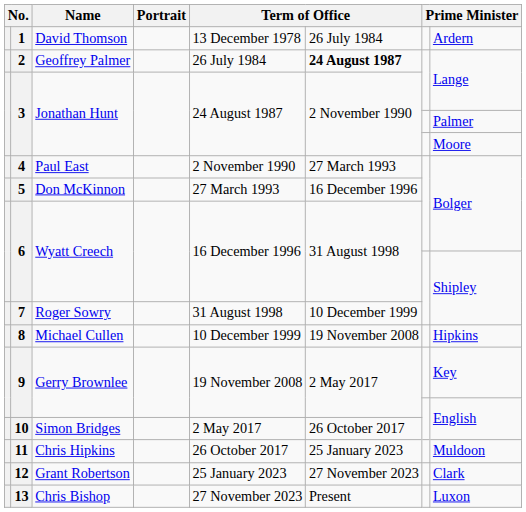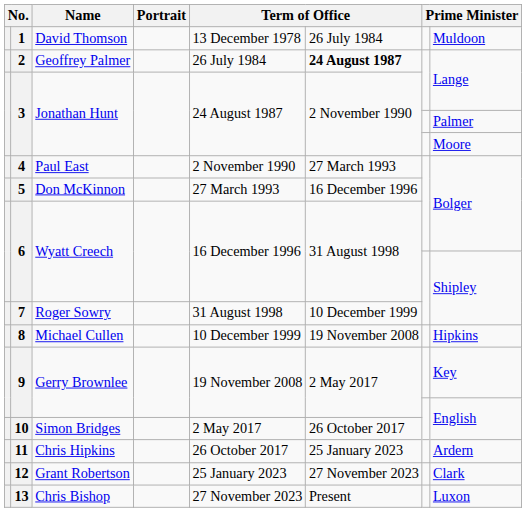(453, 38) Ardern -> (459, 38) Muldoon
(459, 451) Muldoon -> (453, 451) Ardern
